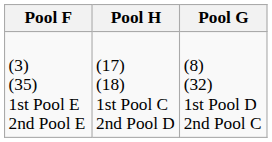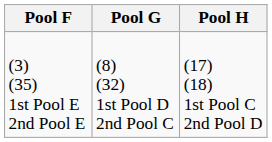columns swapped: (223, 18) <-> (136, 18)
